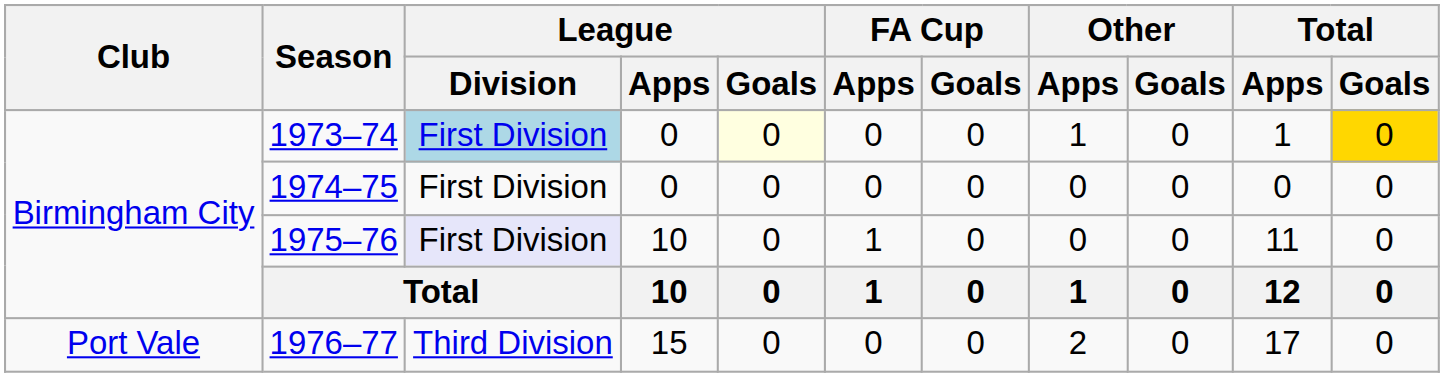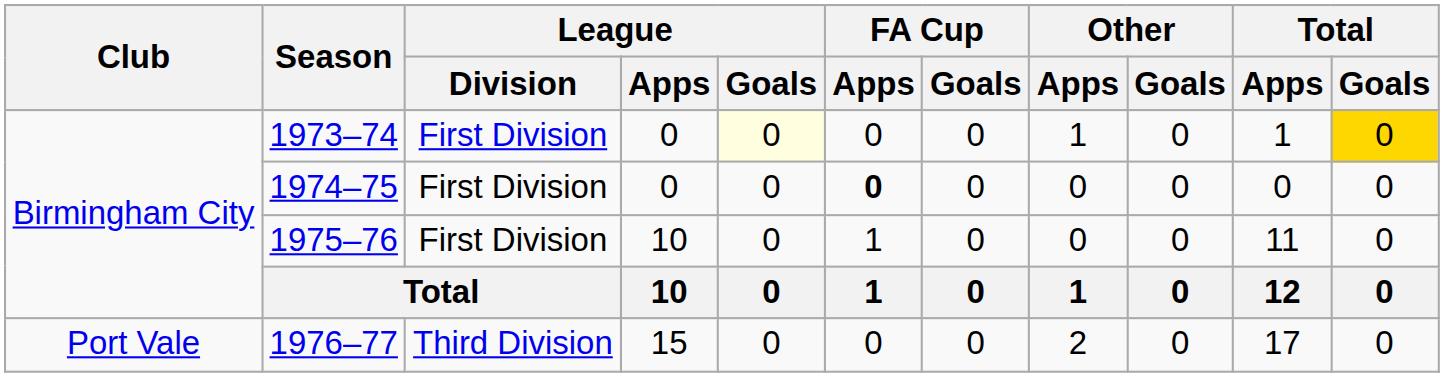(513, 135) lightblue background -> (513, 135) no background
(874, 187) normal -> (874, 187) bold
(513, 239) lavender background -> (513, 239) no background
